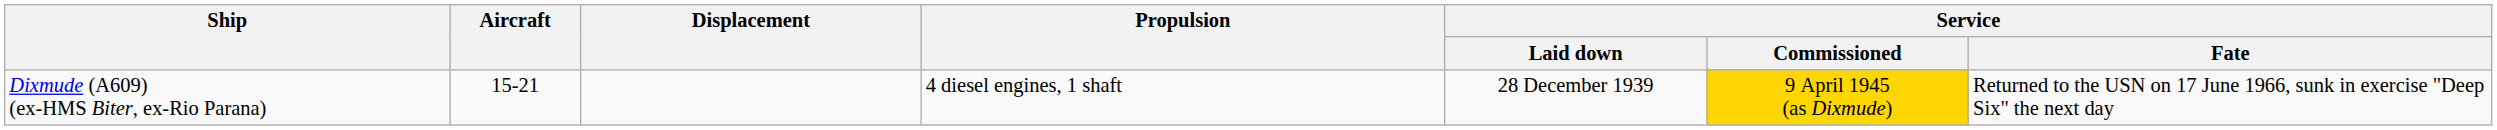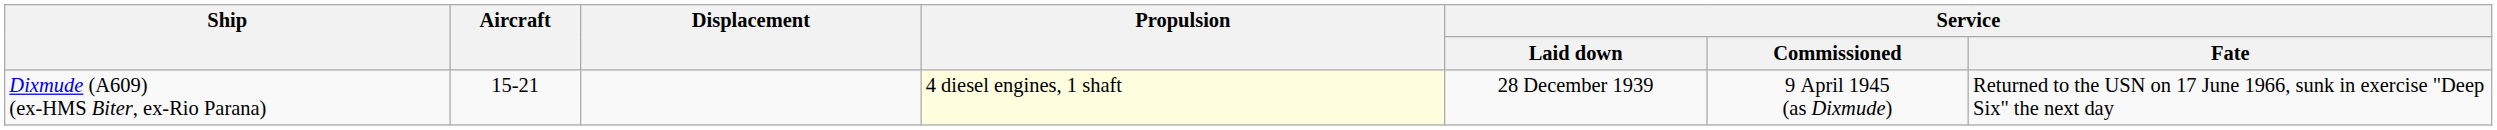(1024, 85) no background -> (1024, 85) lightyellow background
(1837, 97) gold background -> (1837, 97) no background
